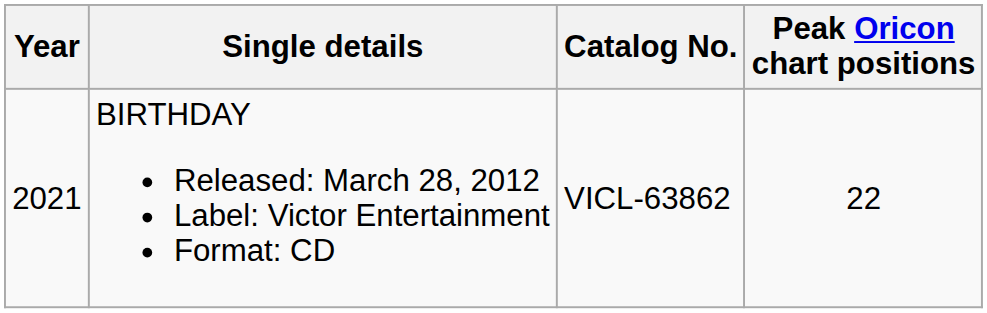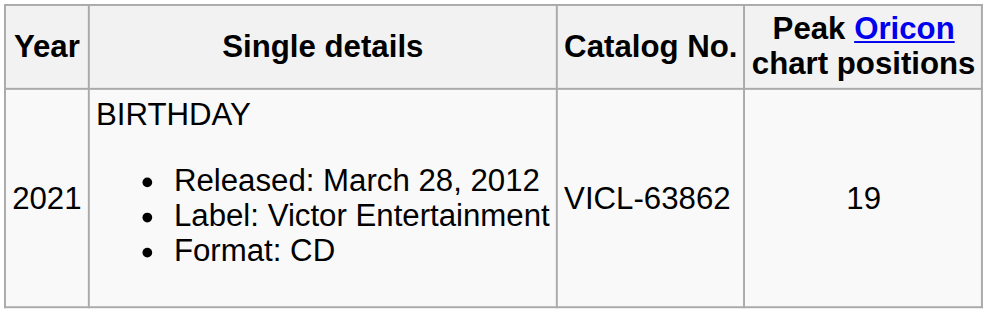(864, 197) 22 -> (864, 197) 19
